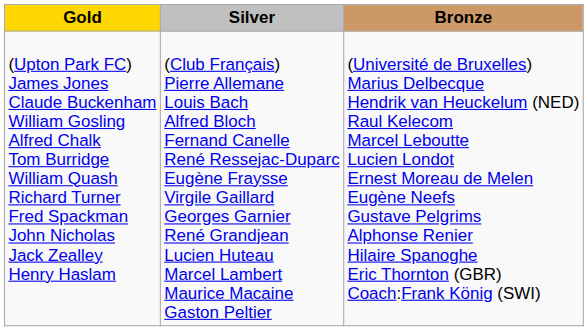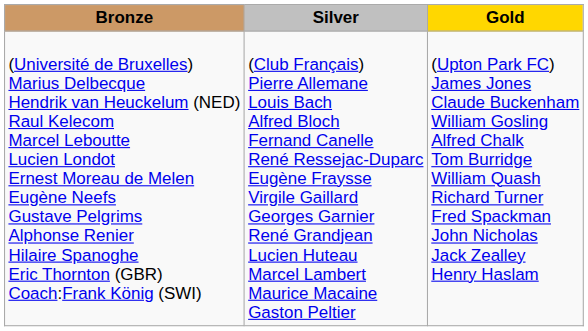columns swapped: (82, 17) <-> (463, 17)
